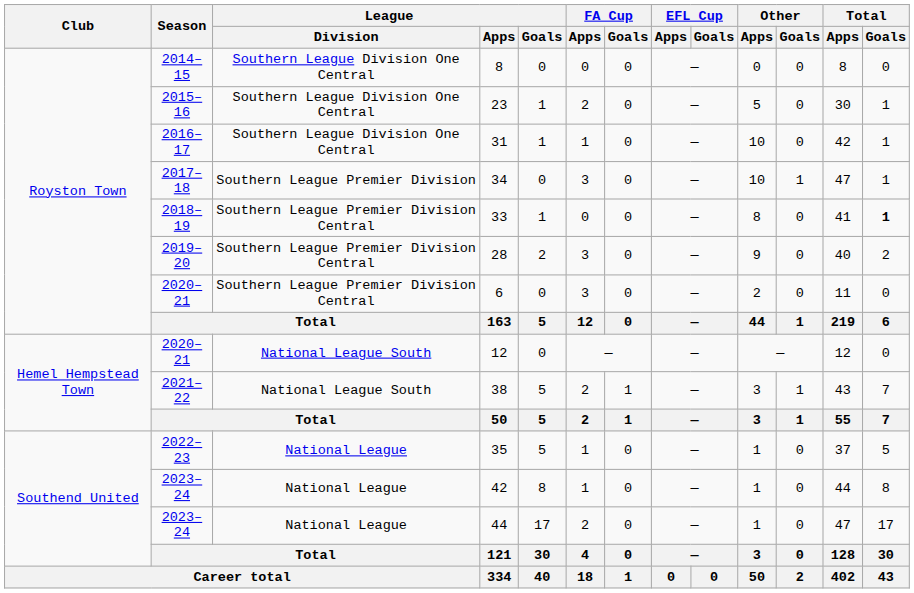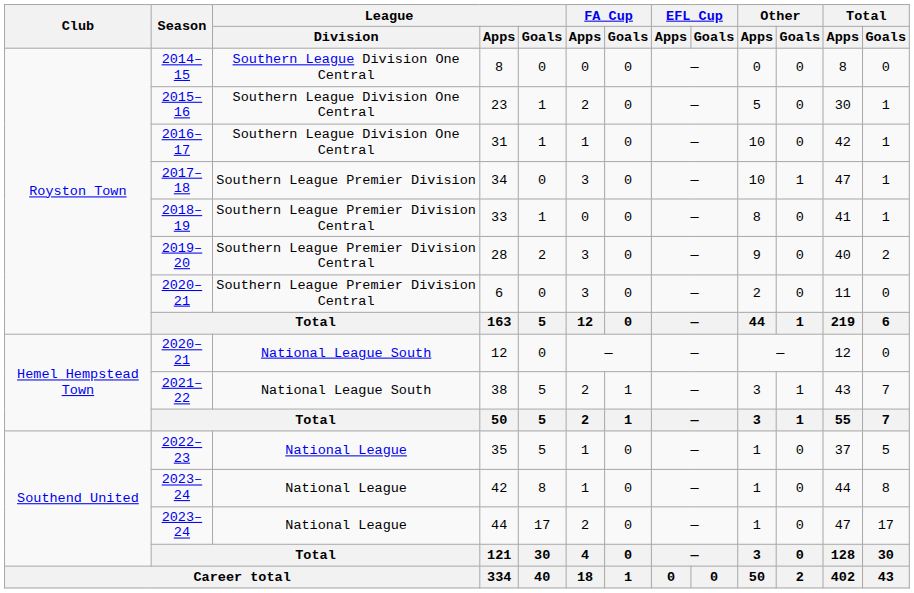(886, 218) bold -> (886, 218) normal
